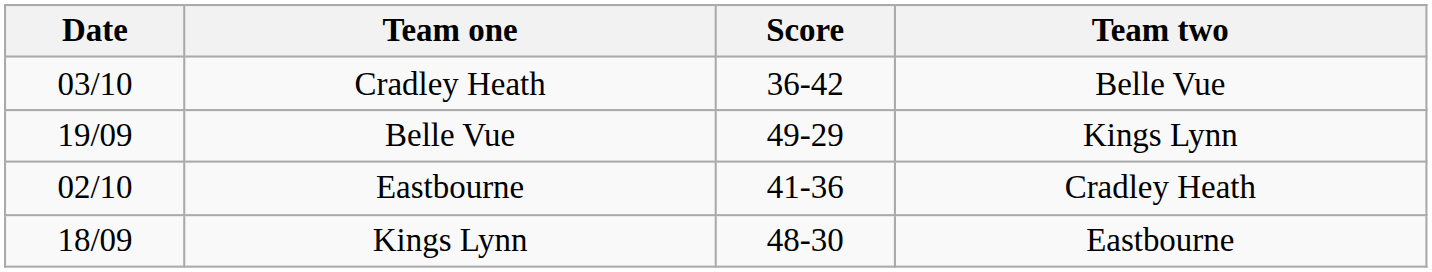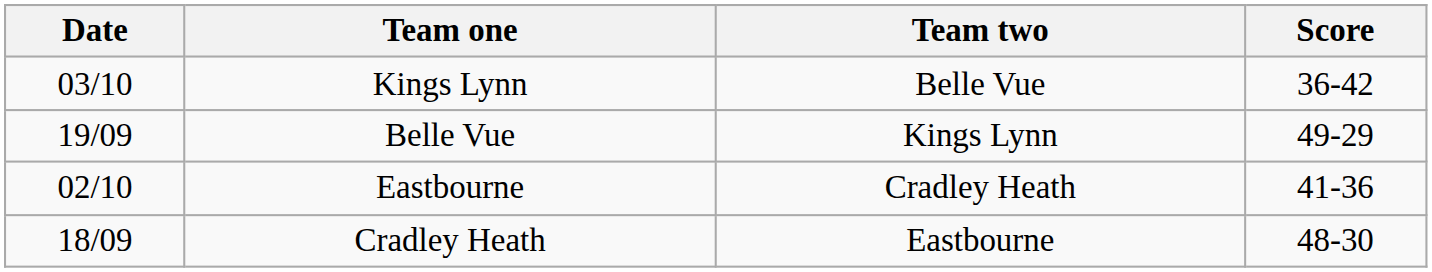columns swapped: (805, 30) <-> (1160, 30)
(450, 82) Cradley Heath -> (450, 82) Kings Lynn
(450, 239) Kings Lynn -> (450, 239) Cradley Heath
